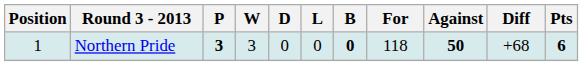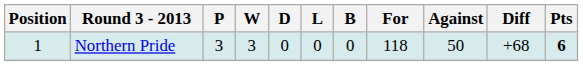(219, 45) bold -> (219, 45) normal
(350, 45) bold -> (350, 45) normal
(456, 45) bold -> (456, 45) normal
